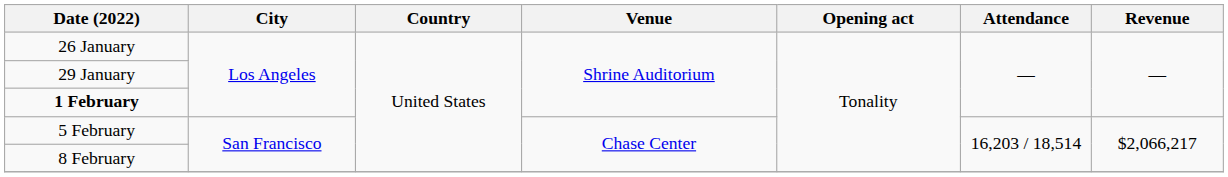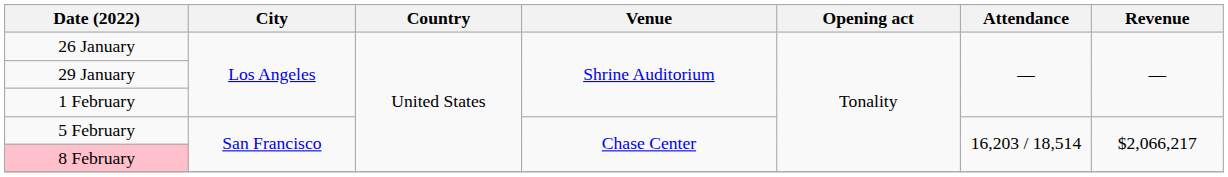(97, 102) bold -> (97, 102) normal
(97, 158) no background -> (97, 158) pink background
